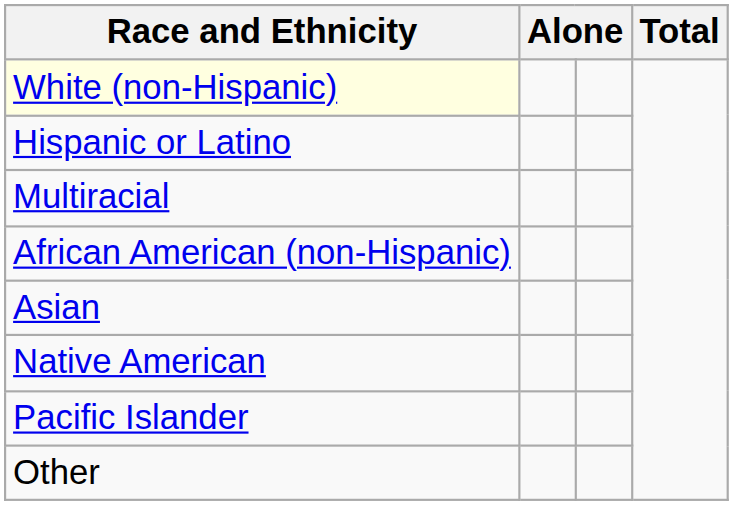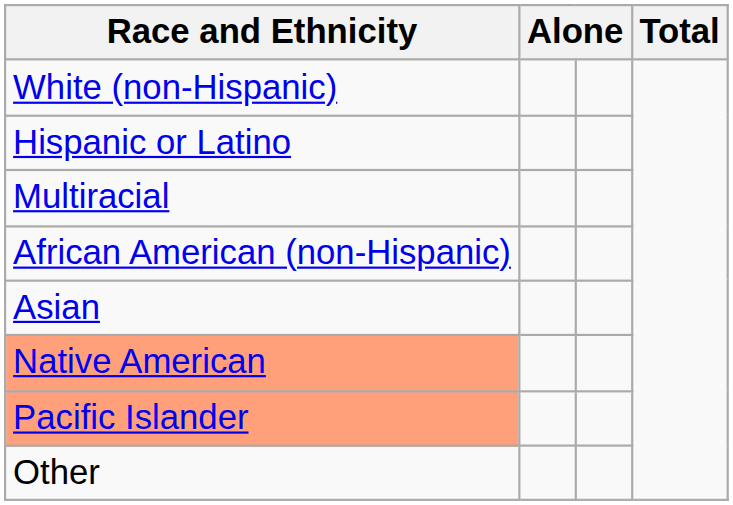(175, 87) lightyellow background -> (175, 87) no background
(139, 362) no background -> (139, 362) lightsalmon background
(131, 417) no background -> (131, 417) lightsalmon background
